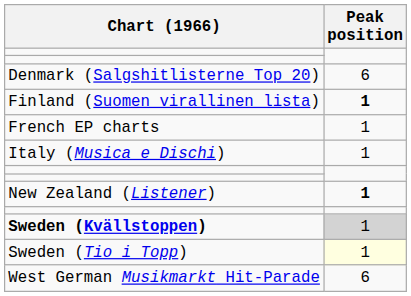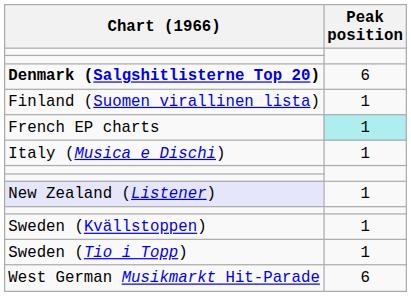(164, 76) normal -> (164, 76) bold
(365, 102) bold -> (365, 102) normal
(365, 127) no background -> (365, 127) paleturquoise background
(112, 194) no background -> (112, 194) lavender background
(365, 194) bold -> (365, 194) normal
(107, 227) bold -> (107, 227) normal
(365, 227) lightgrey background -> (365, 227) no background
(365, 252) lightyellow background -> (365, 252) no background
